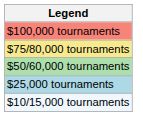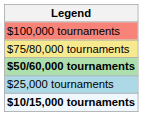(68, 66) normal -> (71, 66) bold
(68, 102) normal -> (71, 102) bold
